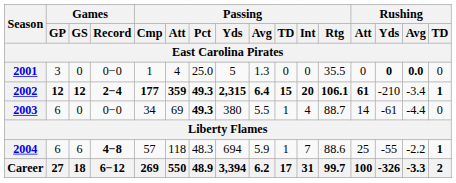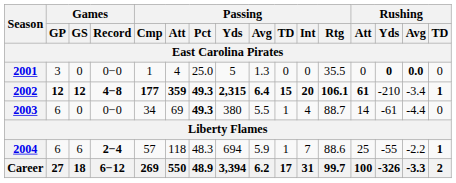(112, 91) 2−4 -> (112, 91) 4−8
(112, 149) 4−8 -> (112, 149) 2−4
